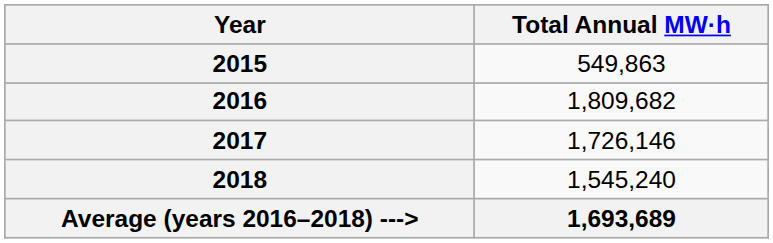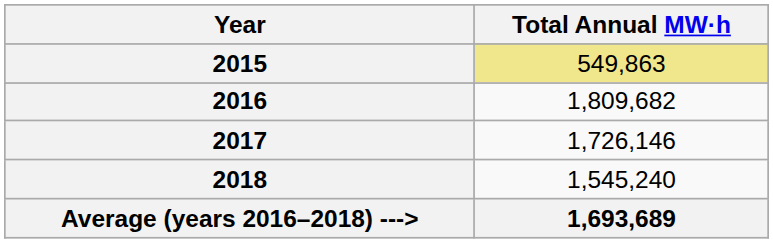(621, 63) no background -> (621, 63) khaki background
